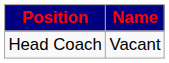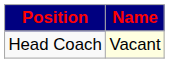(135, 44) no background -> (135, 44) lightyellow background
